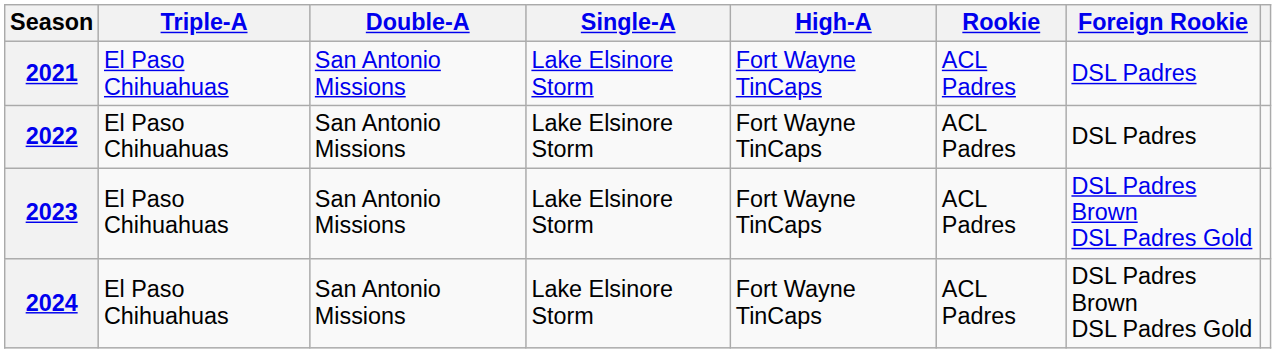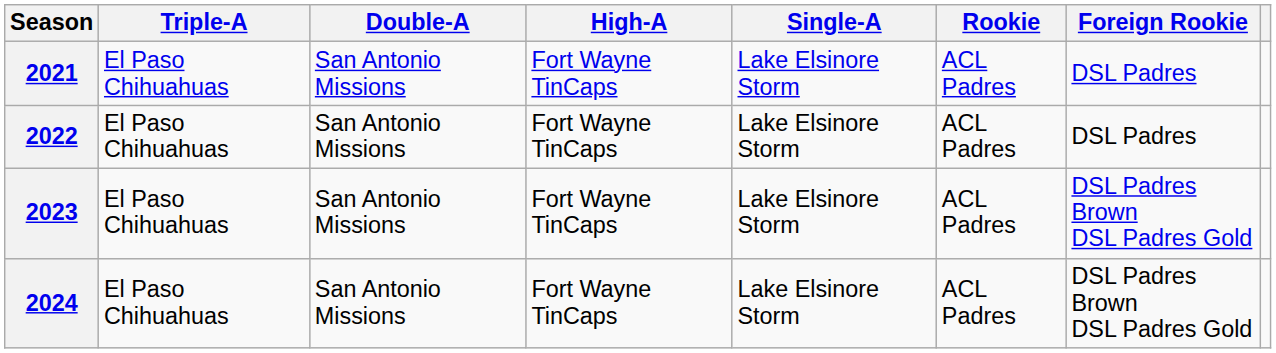columns swapped: (833, 23) <-> (628, 23)
